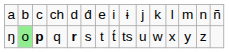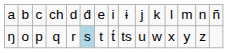(25, 36) lightgreen background -> (25, 36) no background
(39, 36) bold -> (39, 36) normal
(74, 36) bold -> (73, 36) normal
(88, 36) no background -> (87, 36) lightblue background
